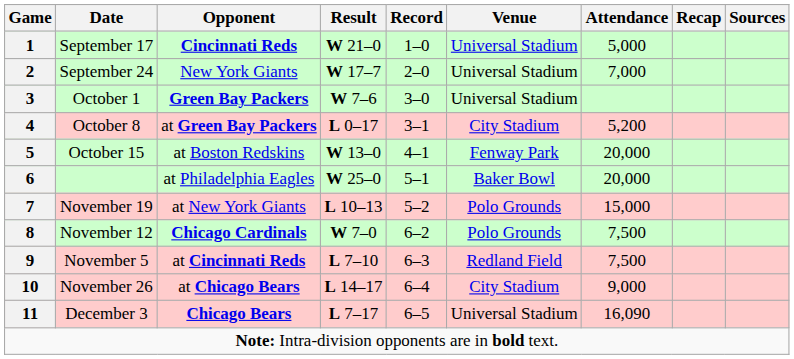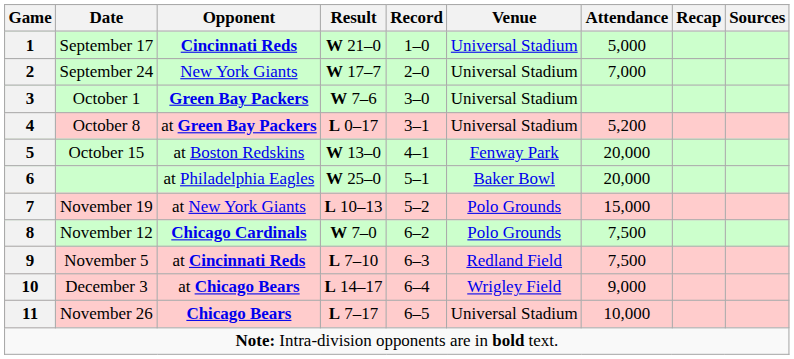(514, 125) City Stadium -> (514, 125) Universal Stadium
(106, 286) November 26 -> (106, 286) December 3
(514, 286) City Stadium -> (514, 286) Wrigley Field
(106, 313) December 3 -> (106, 313) November 26
(627, 313) 16,090 -> (627, 313) 10,000
